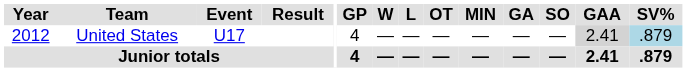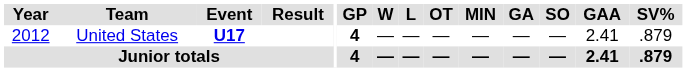(229, 35) normal -> (229, 35) bold
(355, 35) normal -> (355, 35) bold
(602, 35) lightgrey background -> (602, 35) no background
(656, 35) lightblue background -> (656, 35) no background
